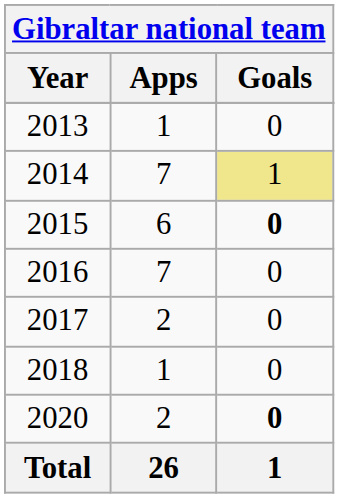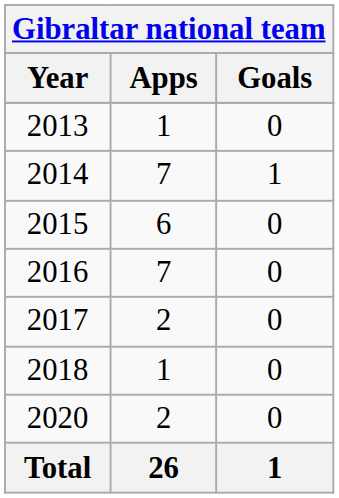(275, 175) khaki background -> (275, 175) no background
(275, 223) bold -> (275, 223) normal
(275, 418) bold -> (275, 418) normal
